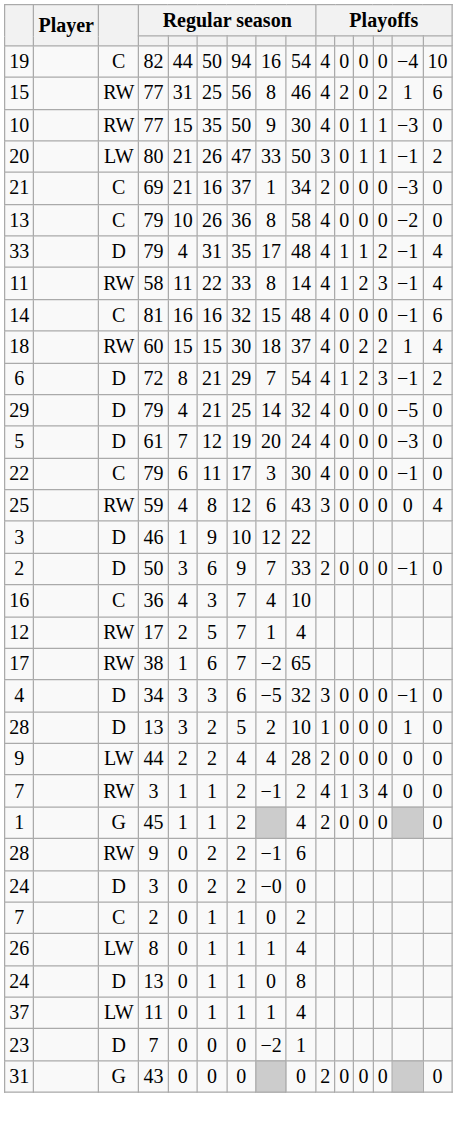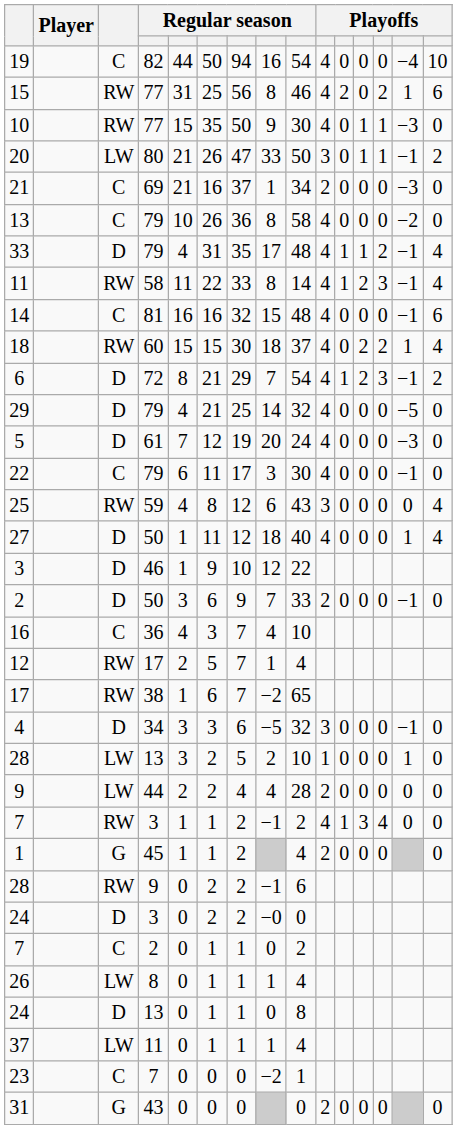+ row: (19, 537)
(119, 727) D -> (119, 759) LW
(119, 1044) D -> (119, 1076) C
